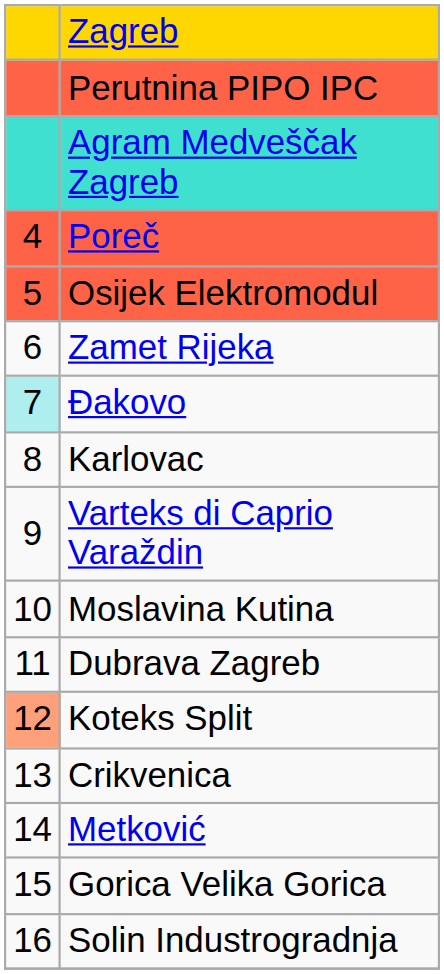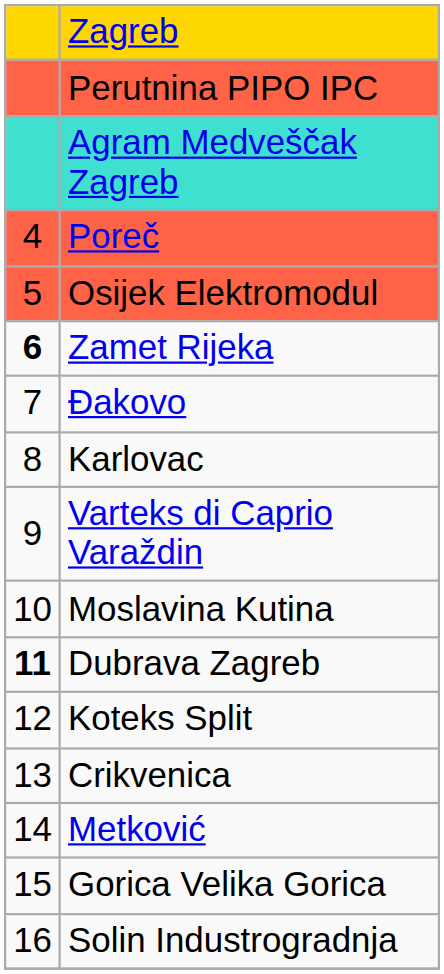(33, 347) normal -> (33, 347) bold
(33, 403) paleturquoise background -> (33, 403) no background
(33, 663) normal -> (33, 663) bold
(33, 719) lightsalmon background -> (33, 719) no background
